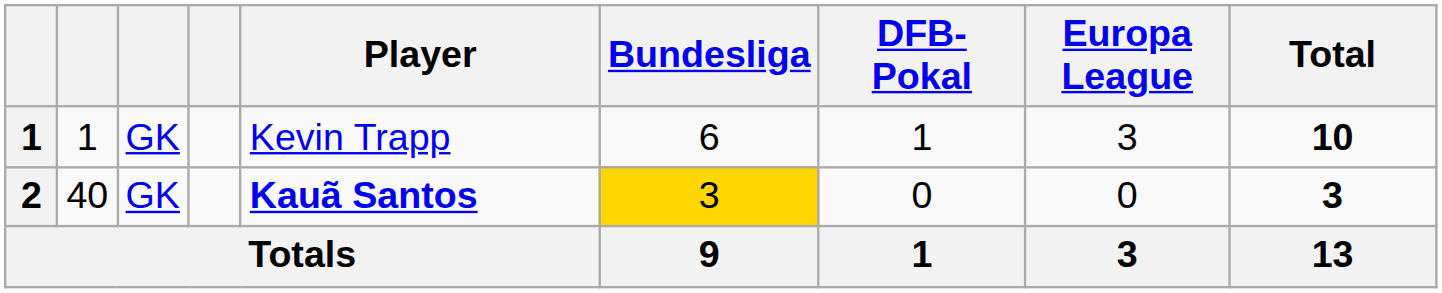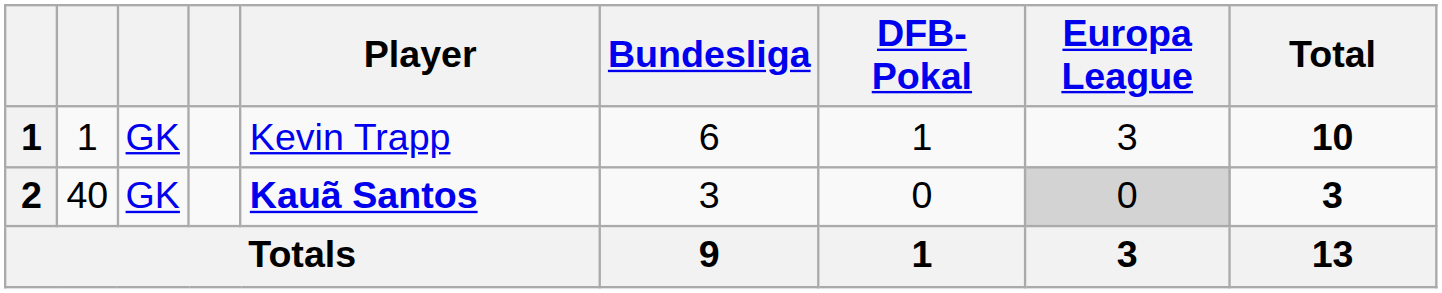(709, 195) gold background -> (709, 195) no background
(1127, 195) no background -> (1127, 195) lightgrey background
